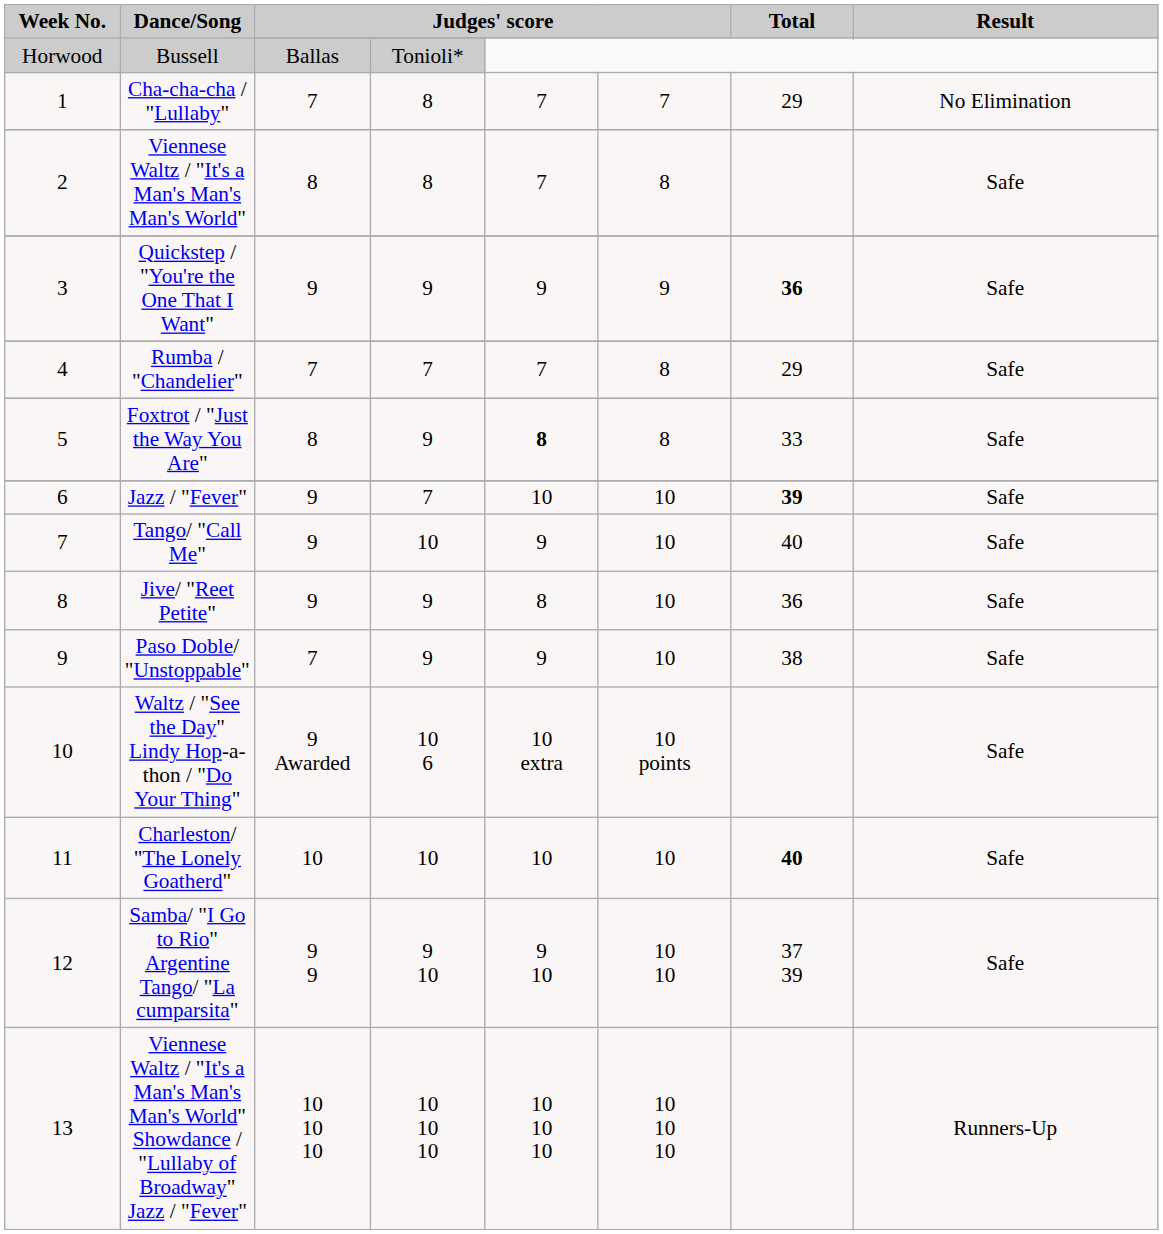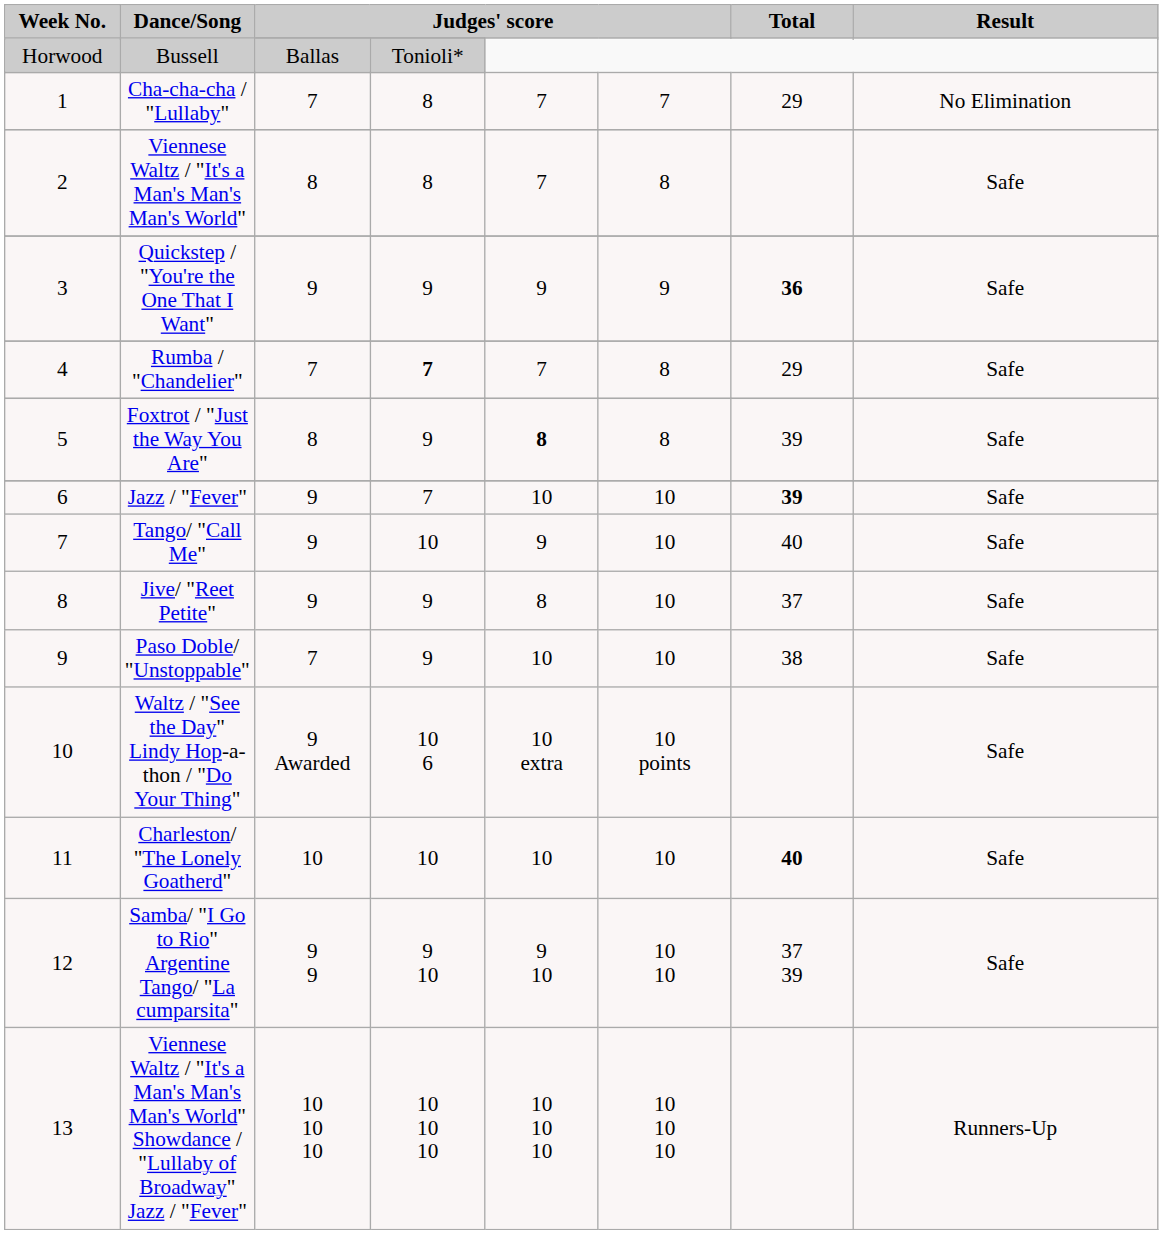(428, 369) normal -> (428, 369) bold
(792, 439) 33 -> (792, 439) 39
(792, 600) 36 -> (792, 600) 37
(542, 658) 9 -> (542, 658) 10
